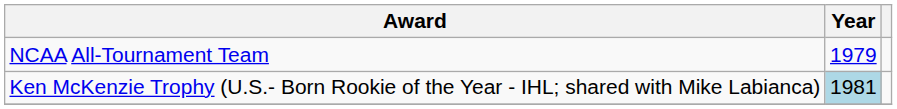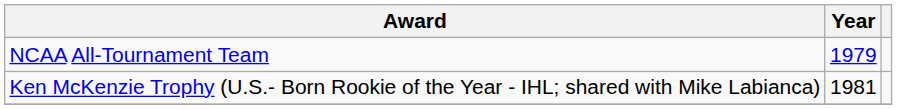(853, 87) lightblue background -> (853, 87) no background
